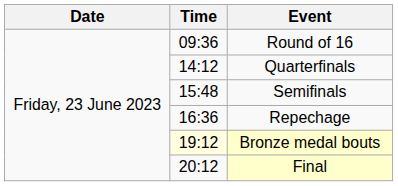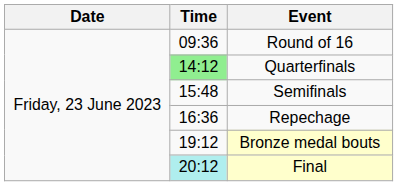(199, 67) no background -> (199, 67) lightgreen background
(199, 142) lightyellow background -> (199, 142) no background
(199, 167) no background -> (199, 167) paleturquoise background
